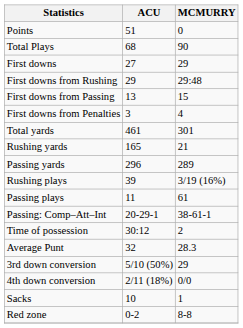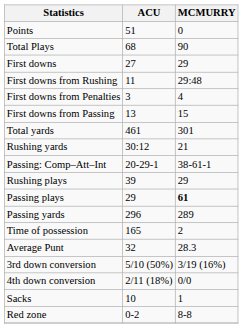(130, 80) 29 -> (130, 80) 11
rows swapped: (61, 97) <-> (64, 113)
(133, 147) 165 -> (137, 147) 30:12
rows swapped: (36, 164) <-> (56, 214)
(202, 180) 3/19 (16%) -> (183, 180) 29
(130, 197) 11 -> (130, 197) 29
(183, 197) normal -> (183, 197) bold
(137, 231) 30:12 -> (133, 231) 165
(183, 264) 29 -> (202, 264) 3/19 (16%)
